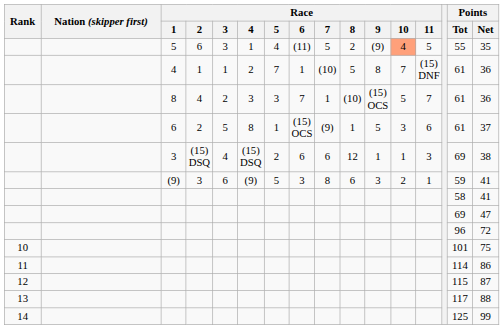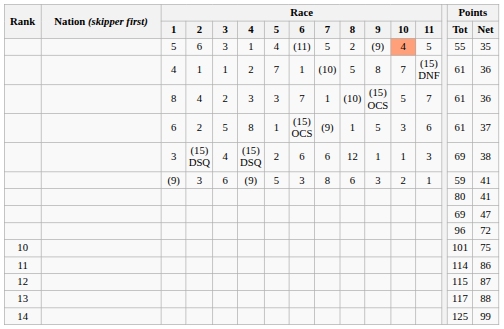(460, 197) 58 -> (460, 197) 80
